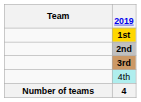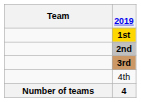(124, 77) paleturquoise background -> (124, 77) no background
